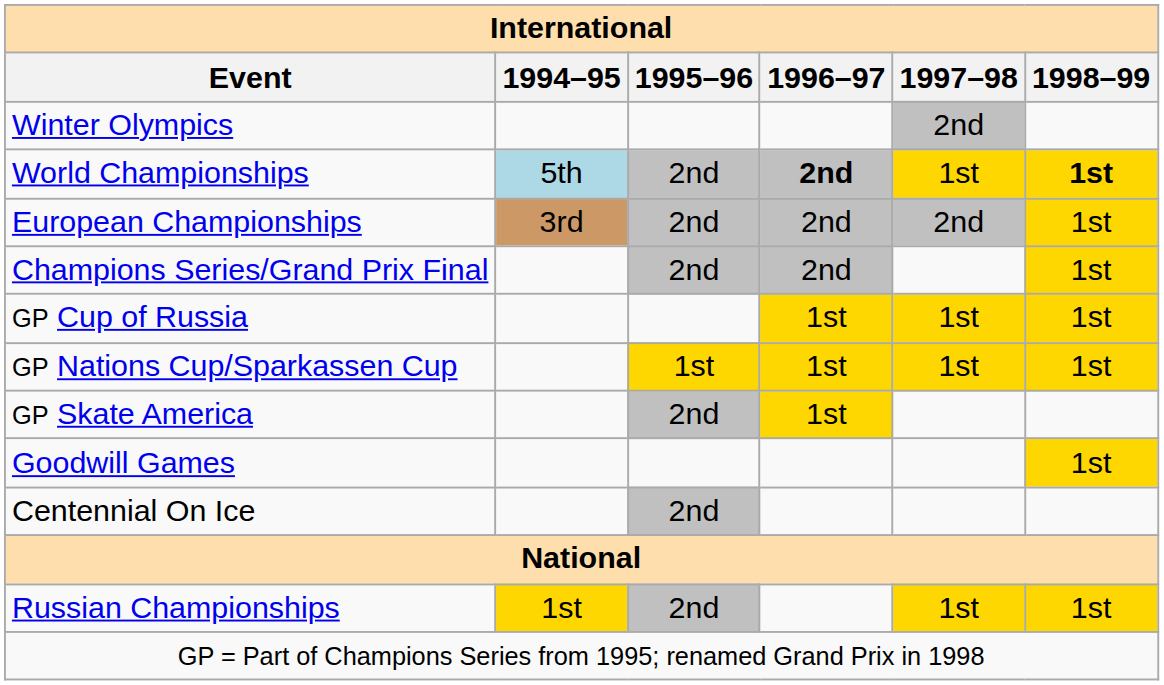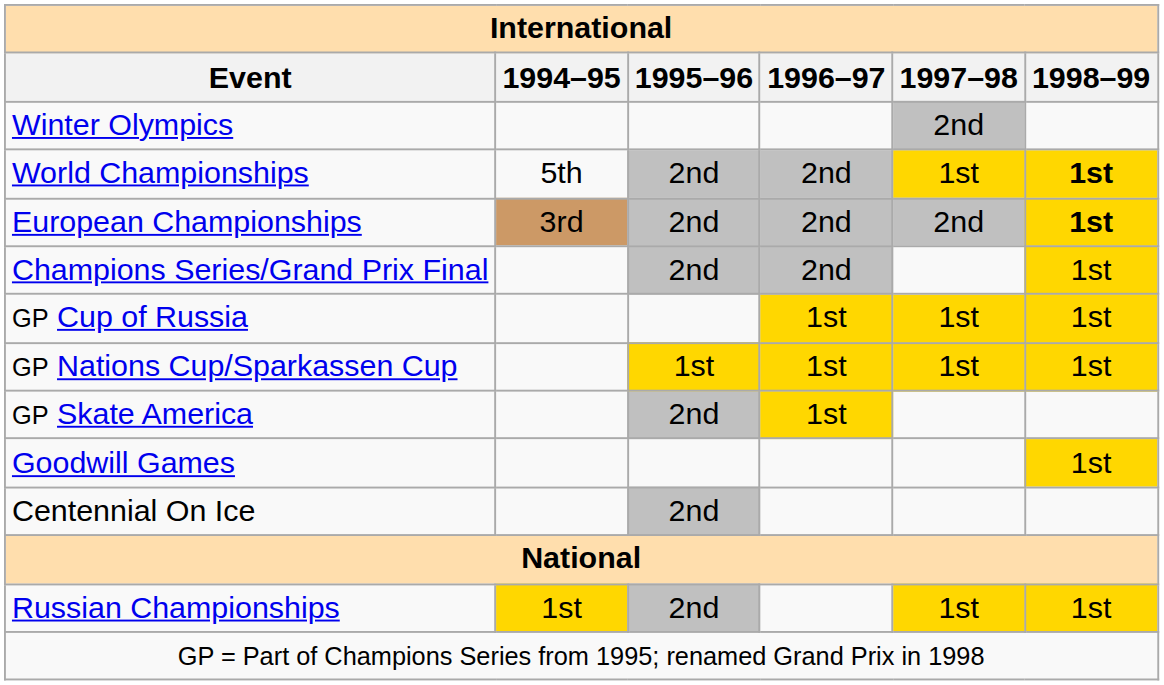(562, 173) lightblue background -> (562, 173) no background
(826, 173) bold -> (826, 173) normal
(1091, 221) normal -> (1091, 221) bold
